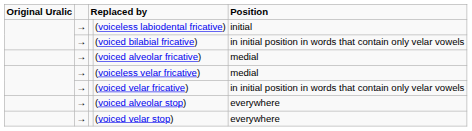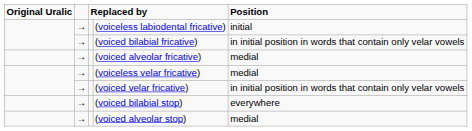+ row: (139, 103)
(255, 103) everywhere -> (244, 118) medial
- row: (134, 118)
